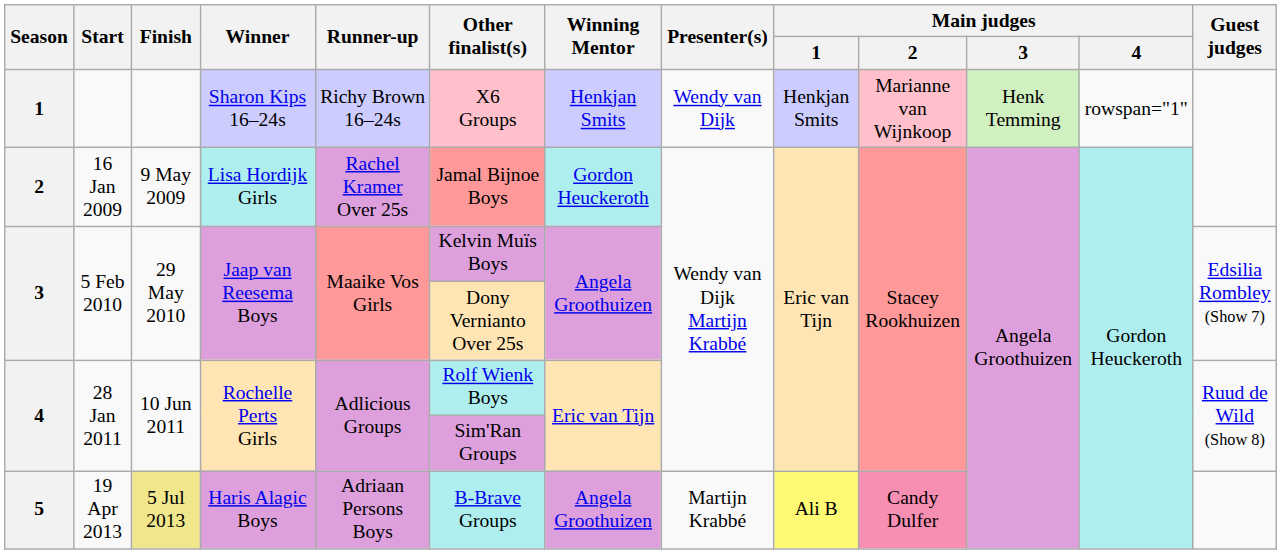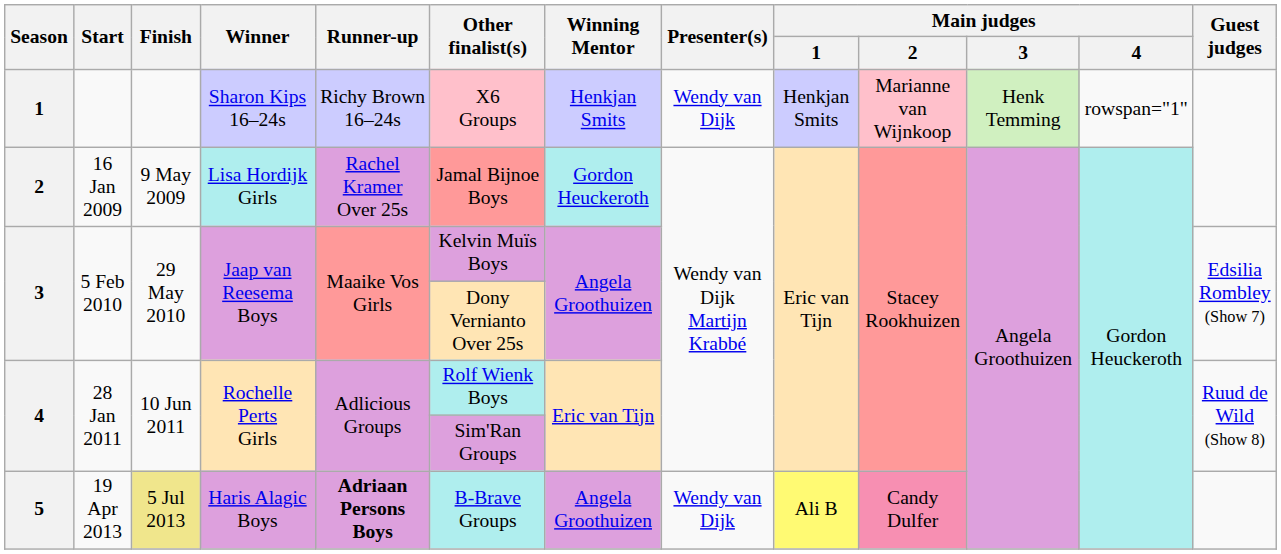(373, 509) normal -> (373, 509) bold
(718, 509) Martijn Krabbé -> (718, 509) Wendy van Dijk
